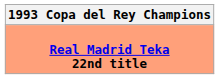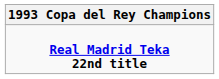(110, 57) lightsalmon background -> (110, 57) no background
